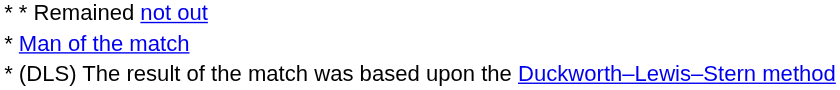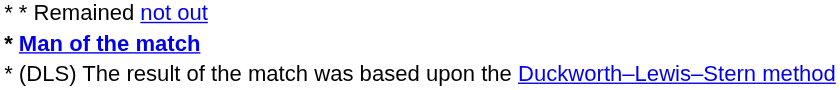(97, 43) normal -> (102, 43) bold
